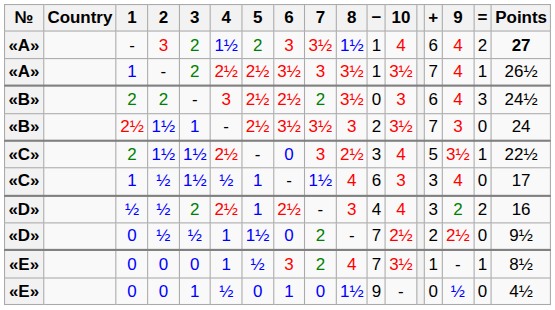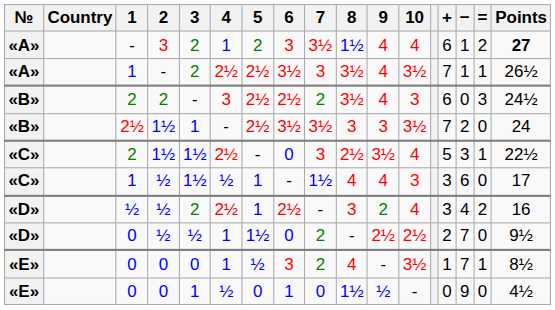columns swapped: (458, 17) <-> (376, 17)
(226, 44) 1½ -> (226, 44) 1
